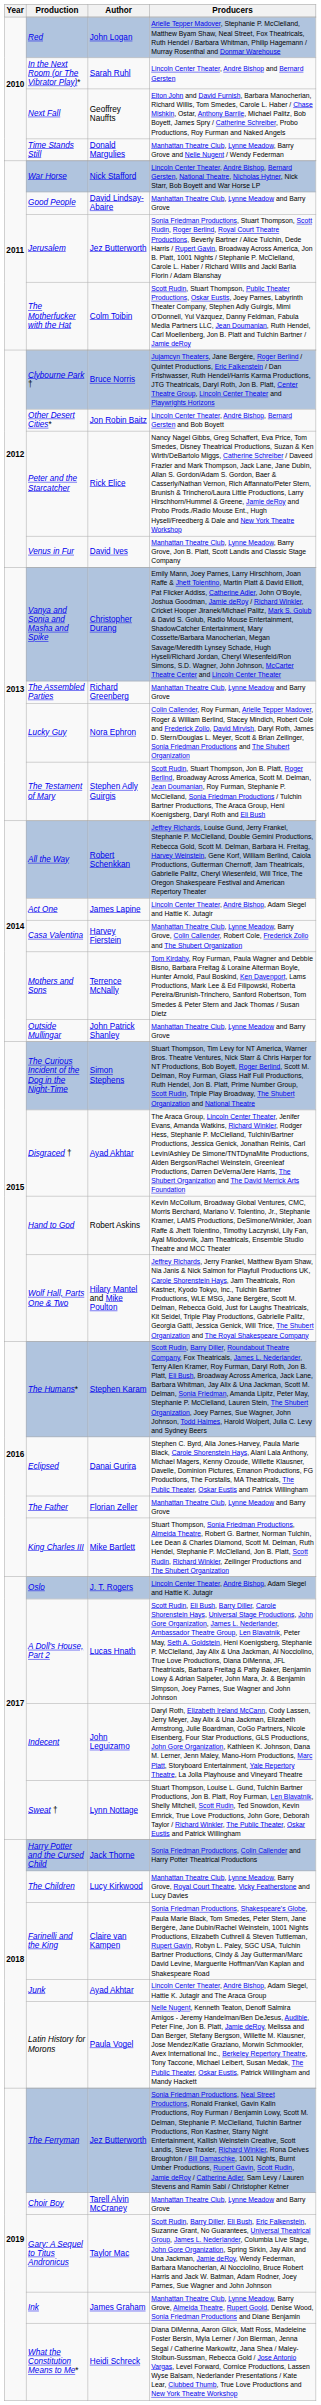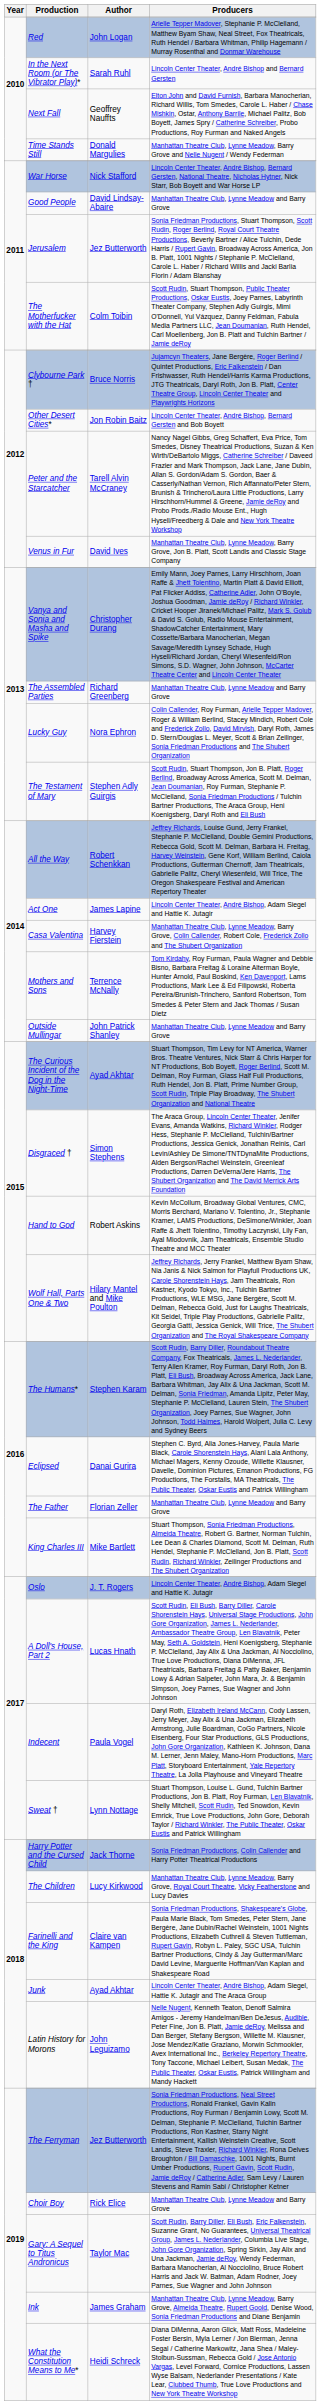(108, 483) Rick Elice -> (109, 483) Tarell Alvin McCraney
(107, 1075) Simon Stephens -> (112, 1075) Ayad Akhtar
(112, 1153) Ayad Akhtar -> (107, 1153) Simon Stephens
(110, 1742) John Leguizamo -> (112, 1742) Paula Vogel
(112, 2044) Paula Vogel -> (110, 2044) John Leguizamo
(109, 2203) Tarell Alvin McCraney -> (108, 2203) Rick Elice
